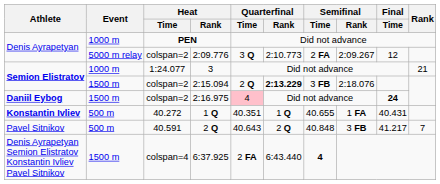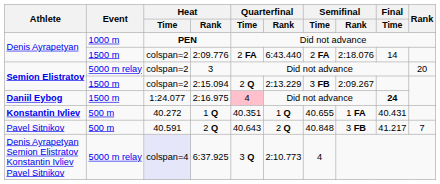(115, 55) 5000 m relay -> (104, 55) 1500 m
(247, 55) 3 Q -> (247, 55) 2 FA
(284, 55) 2:10.773 -> (283, 55) 6:43.440
(357, 55) 2:09.267 -> (356, 55) 2:18.076
(393, 55) 12 -> (392, 55) 14
(104, 69) 1000 m -> (115, 69) 5000 m relay
(167, 69) 1:24.077 -> (167, 69) colspan=2
(423, 69) 21 -> (422, 69) 20
(284, 84) bold -> (283, 84) normal
(357, 84) 2:18.076 -> (356, 84) 2:09.267
(167, 99) colspan=2 -> (167, 99) 1:24.077
(104, 158) 1500 m -> (115, 158) 5000 m relay
(167, 158) no background -> (167, 158) lavender background
(247, 158) 2 FA -> (247, 158) 3 Q
(284, 158) 6:43.440 -> (283, 158) 2:10.773
(320, 158) bold -> (320, 158) normal
